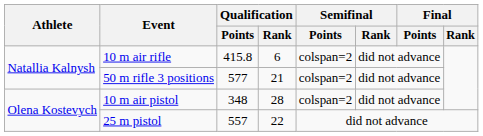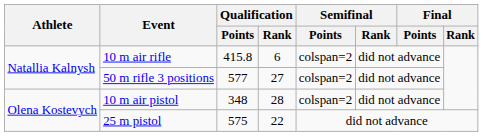(277, 78) 21 -> (277, 78) 27
(238, 121) 557 -> (238, 121) 575
